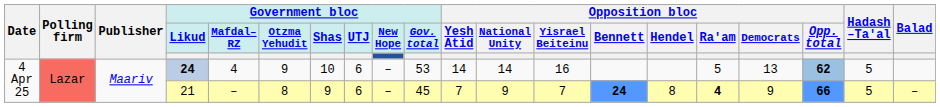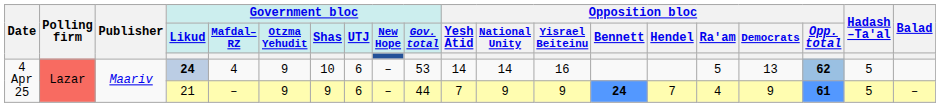(285, 91) 8 -> (285, 91) 9
(423, 91) 45 -> (423, 91) 44
(562, 91) 7 -> (562, 91) 9
(672, 91) 8 -> (672, 91) 7
(718, 91) bold -> (718, 91) normal
(823, 91) 66 -> (823, 91) 61
